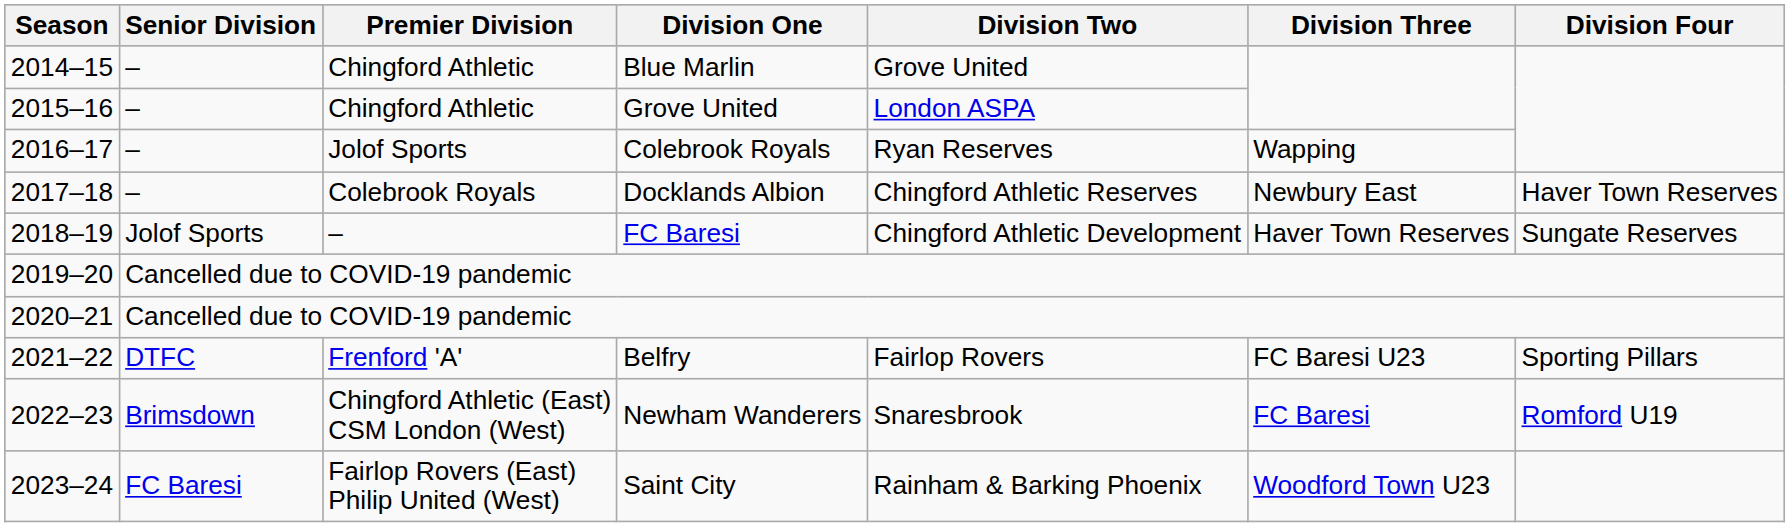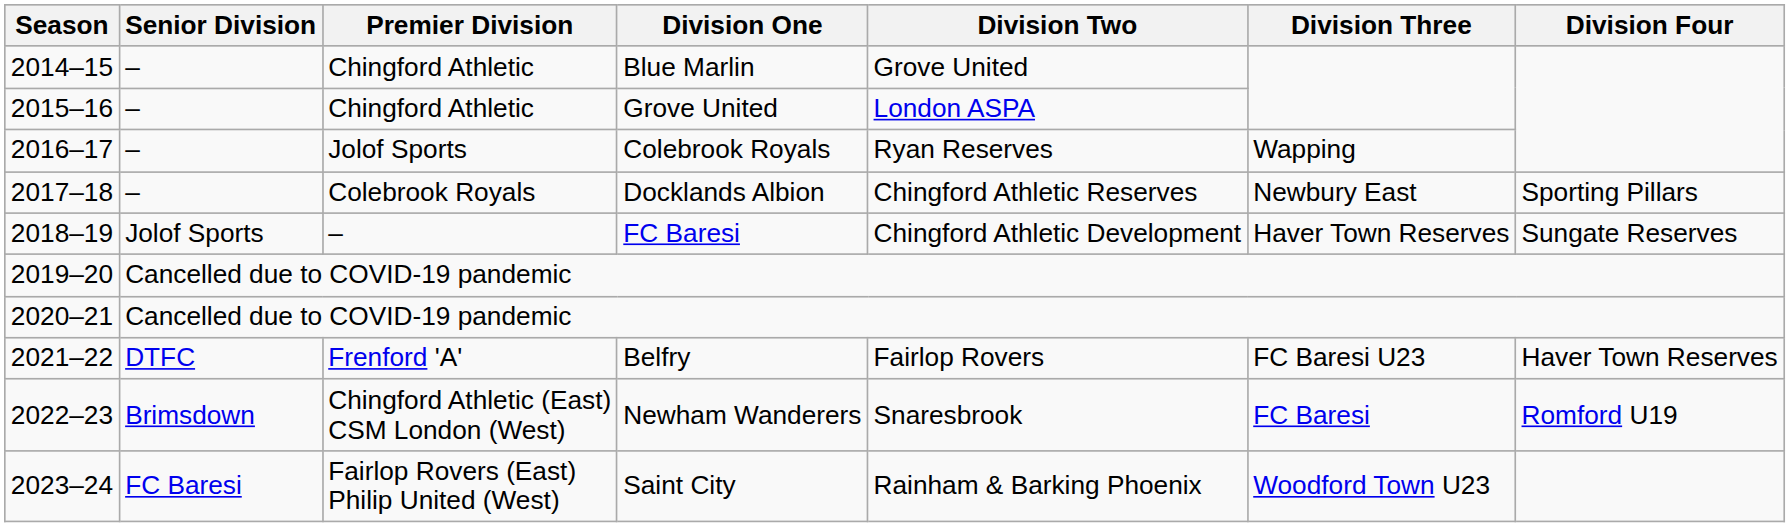(1650, 191) Haver Town Reserves -> (1610, 191) Sporting Pillars
(1610, 358) Sporting Pillars -> (1650, 358) Haver Town Reserves
